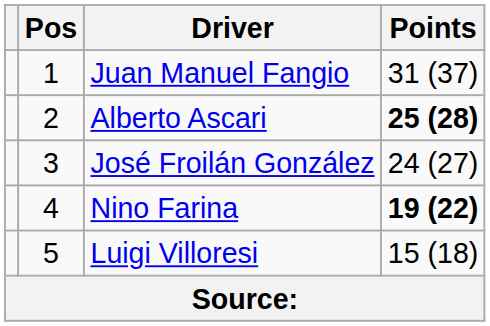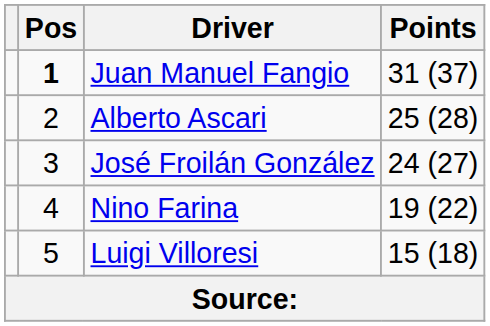(51, 73) normal -> (51, 73) bold
(433, 118) bold -> (433, 118) normal
(433, 209) bold -> (433, 209) normal
